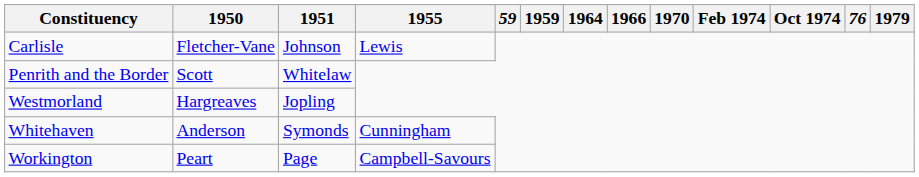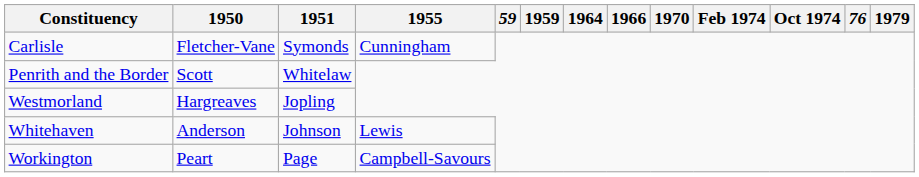(312, 46) Johnson -> (316, 46) Symonds
(381, 46) Lewis -> (405, 46) Cunningham
(316, 130) Symonds -> (312, 130) Johnson
(405, 130) Cunningham -> (381, 130) Lewis
